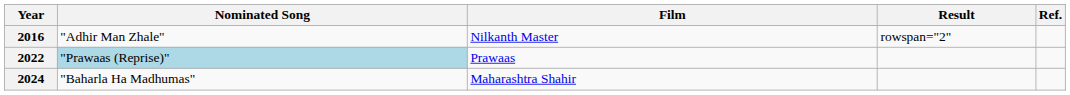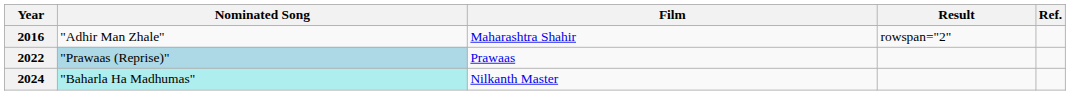(514, 36) Nilkanth Master -> (523, 36) Maharashtra Shahir
(128, 79) no background -> (128, 79) paleturquoise background
(523, 79) Maharashtra Shahir -> (514, 79) Nilkanth Master
